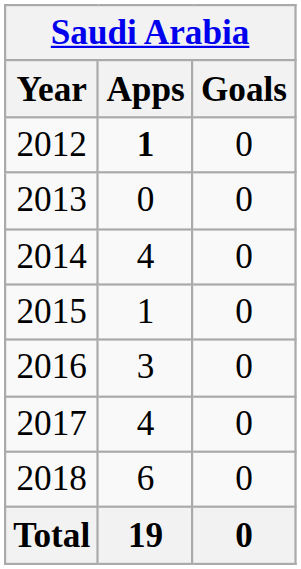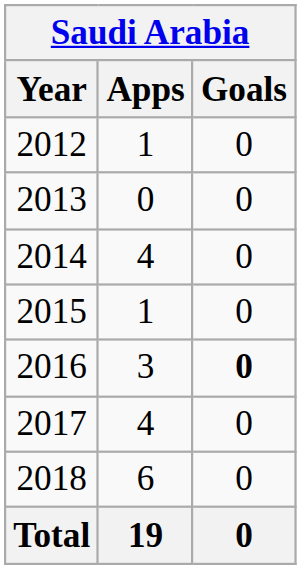(146, 144) bold -> (146, 144) normal
(244, 367) normal -> (244, 367) bold
